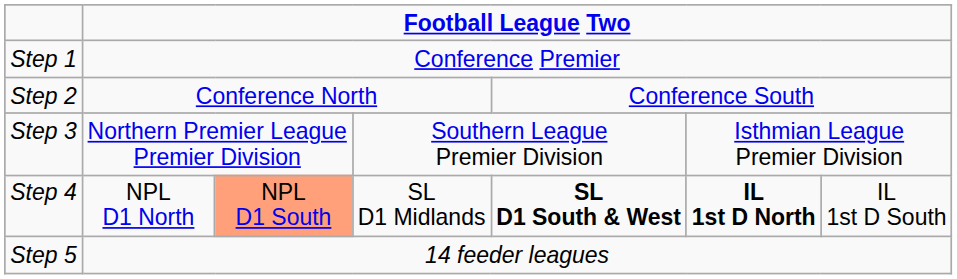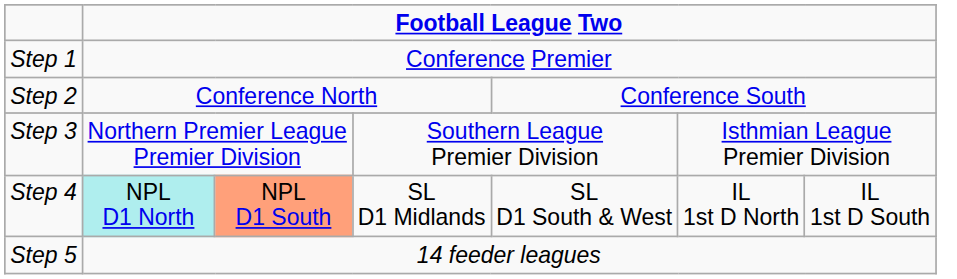(148, 205) no background -> (148, 205) paleturquoise background
(589, 205) bold -> (584, 205) normal
(754, 205) bold -> (741, 205) normal
